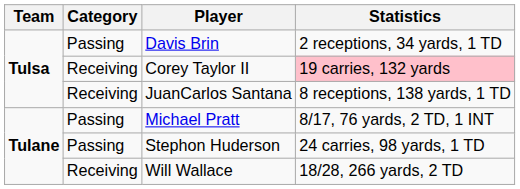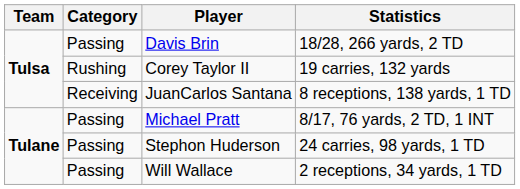(401, 43) 2 receptions, 34 yards, 1 TD -> (381, 43) 18/28, 266 yards, 2 TD
(102, 68) Receiving -> (97, 68) Rushing
(375, 68) pink background -> (375, 68) no background
(102, 171) Receiving -> (96, 171) Passing
(381, 171) 18/28, 266 yards, 2 TD -> (401, 171) 2 receptions, 34 yards, 1 TD
